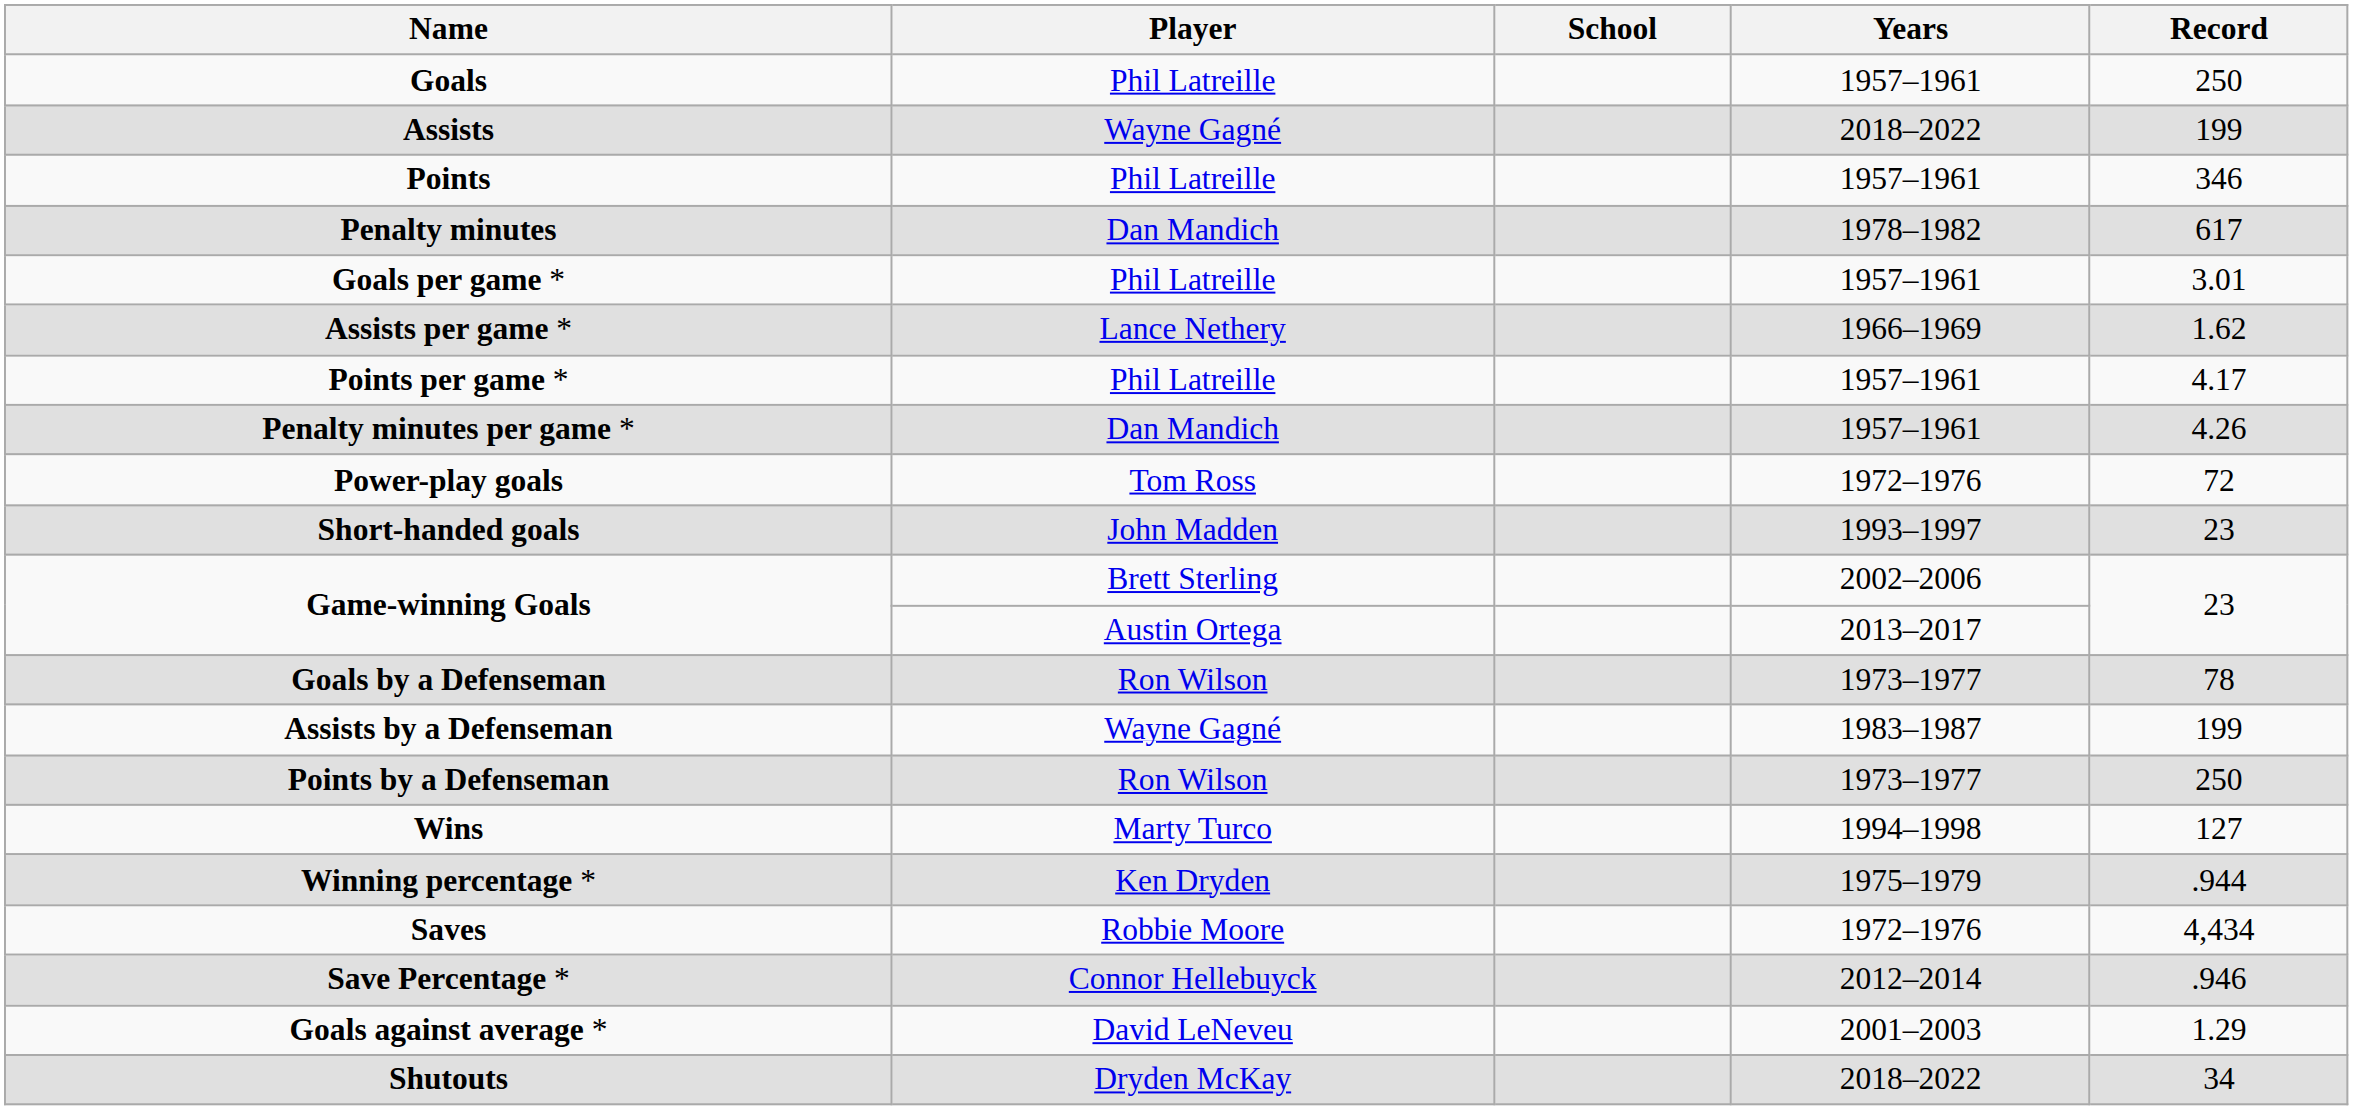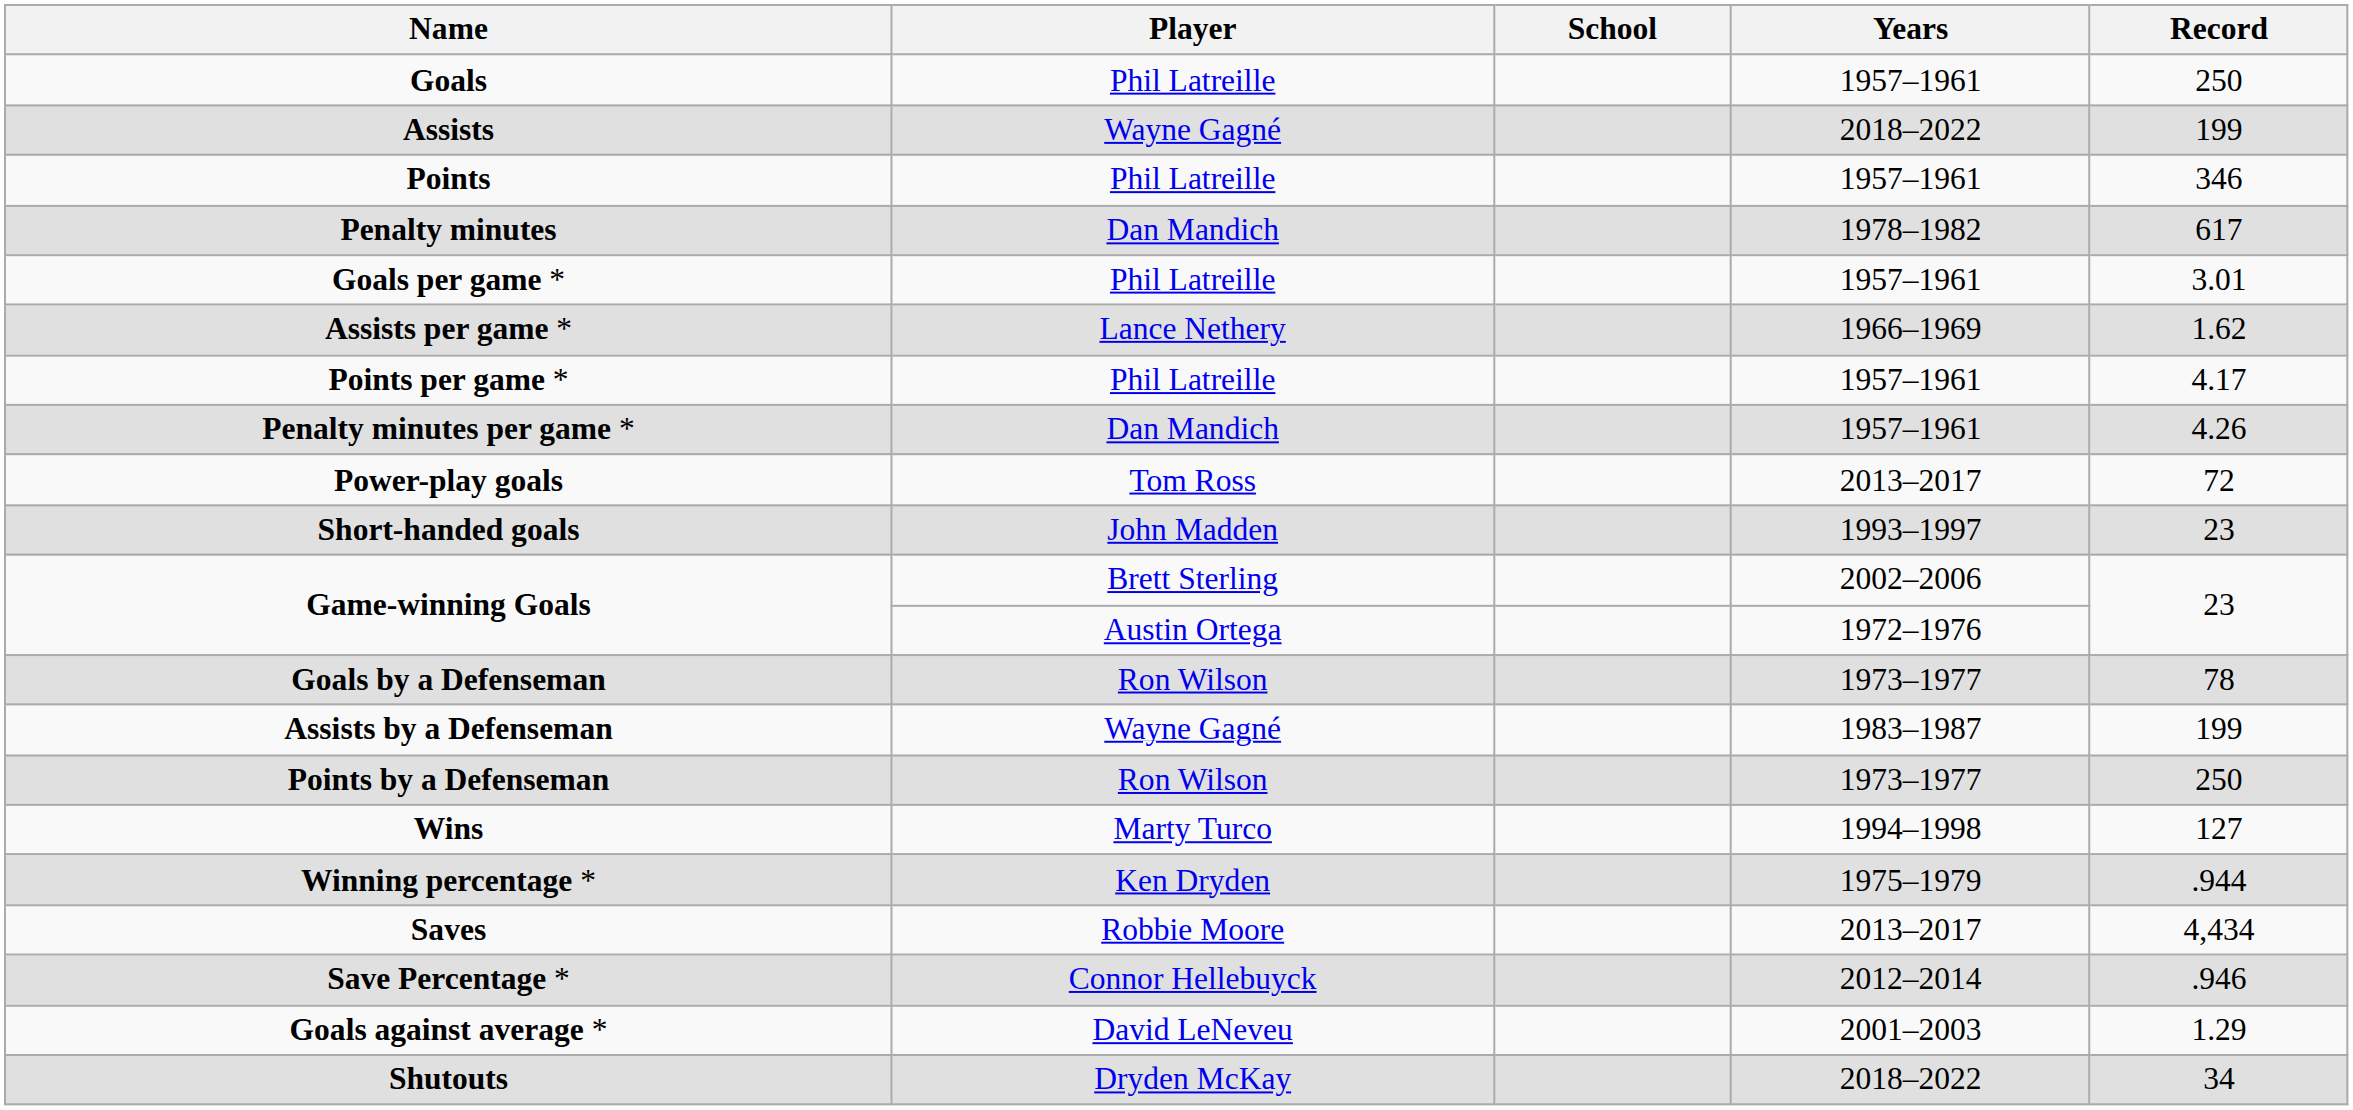(1911, 479) 1972–1976 -> (1911, 479) 2013–2017
(1911, 629) 2013–2017 -> (1911, 629) 1972–1976
(1911, 929) 1972–1976 -> (1911, 929) 2013–2017
